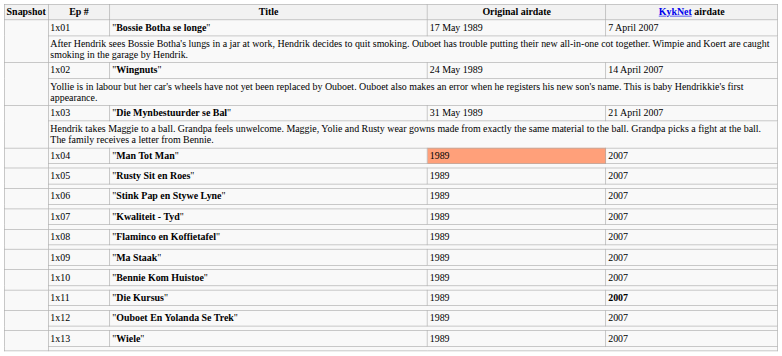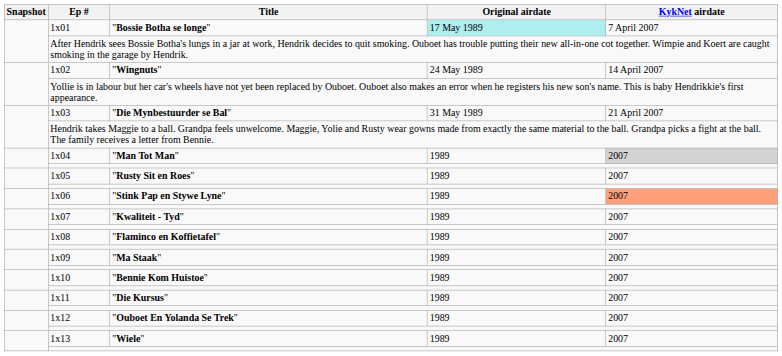(456, 28) no background -> (456, 28) paleturquoise background
(440, 155) lightsalmon background -> (440, 155) no background
(618, 155) no background -> (618, 155) lightgrey background
(618, 196) no background -> (618, 196) lightsalmon background
(618, 298) bold -> (618, 298) normal
